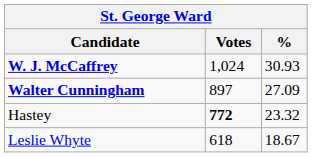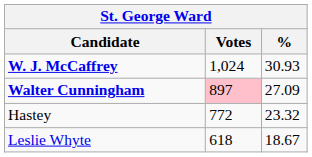(221, 90) no background -> (221, 90) pink background
(221, 115) bold -> (221, 115) normal
